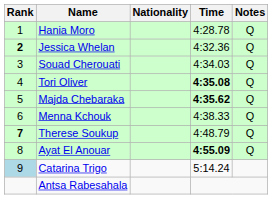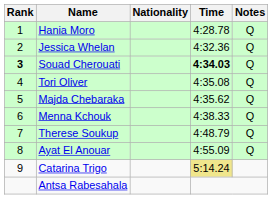(20, 47) bold -> (20, 47) normal
(20, 64) normal -> (20, 64) bold
(211, 64) normal -> (211, 64) bold
(211, 82) bold -> (211, 82) normal
(211, 99) bold -> (211, 99) normal
(20, 133) bold -> (20, 133) normal
(211, 151) bold -> (211, 151) normal
(20, 168) lightblue background -> (20, 168) no background
(211, 168) no background -> (211, 168) khaki background
